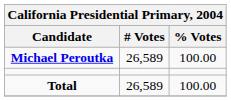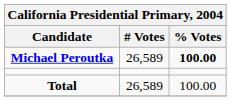(198, 57) normal -> (198, 57) bold
